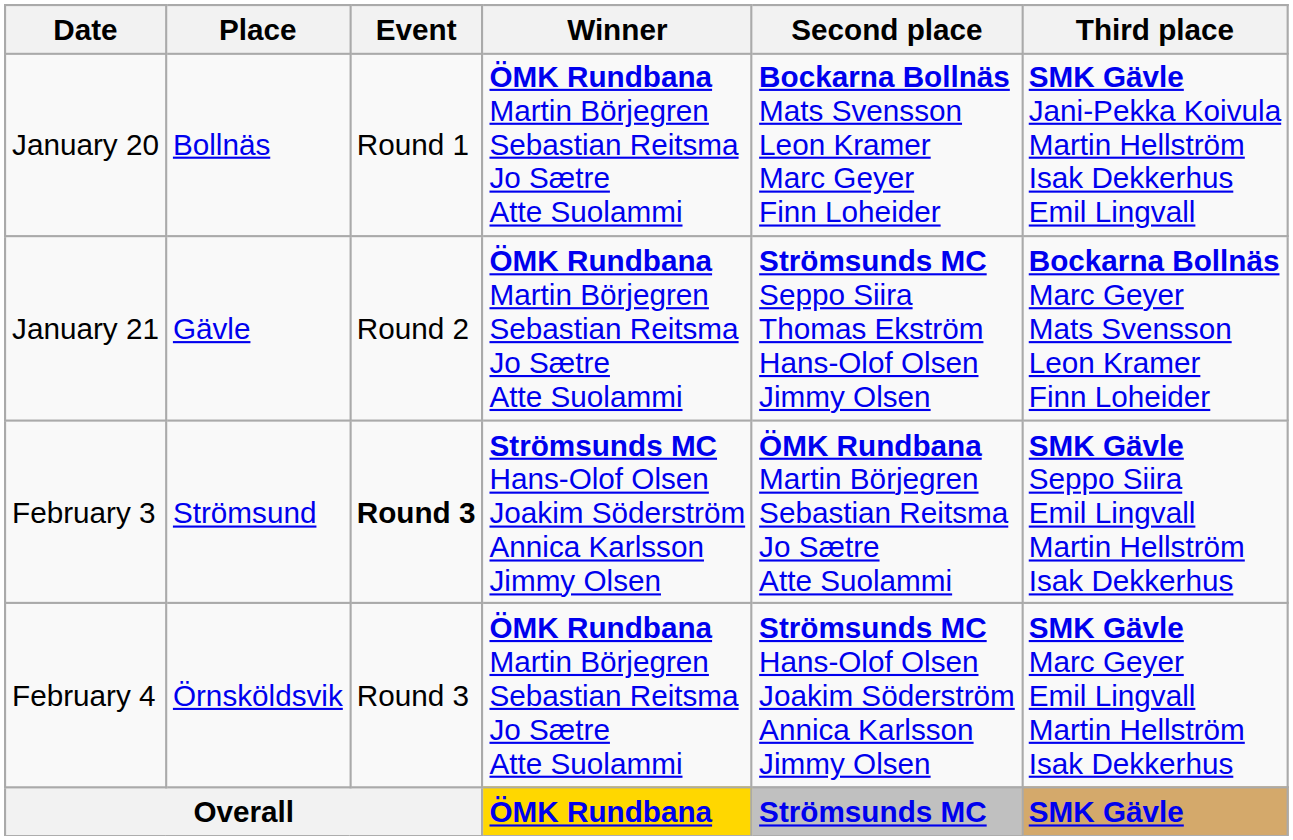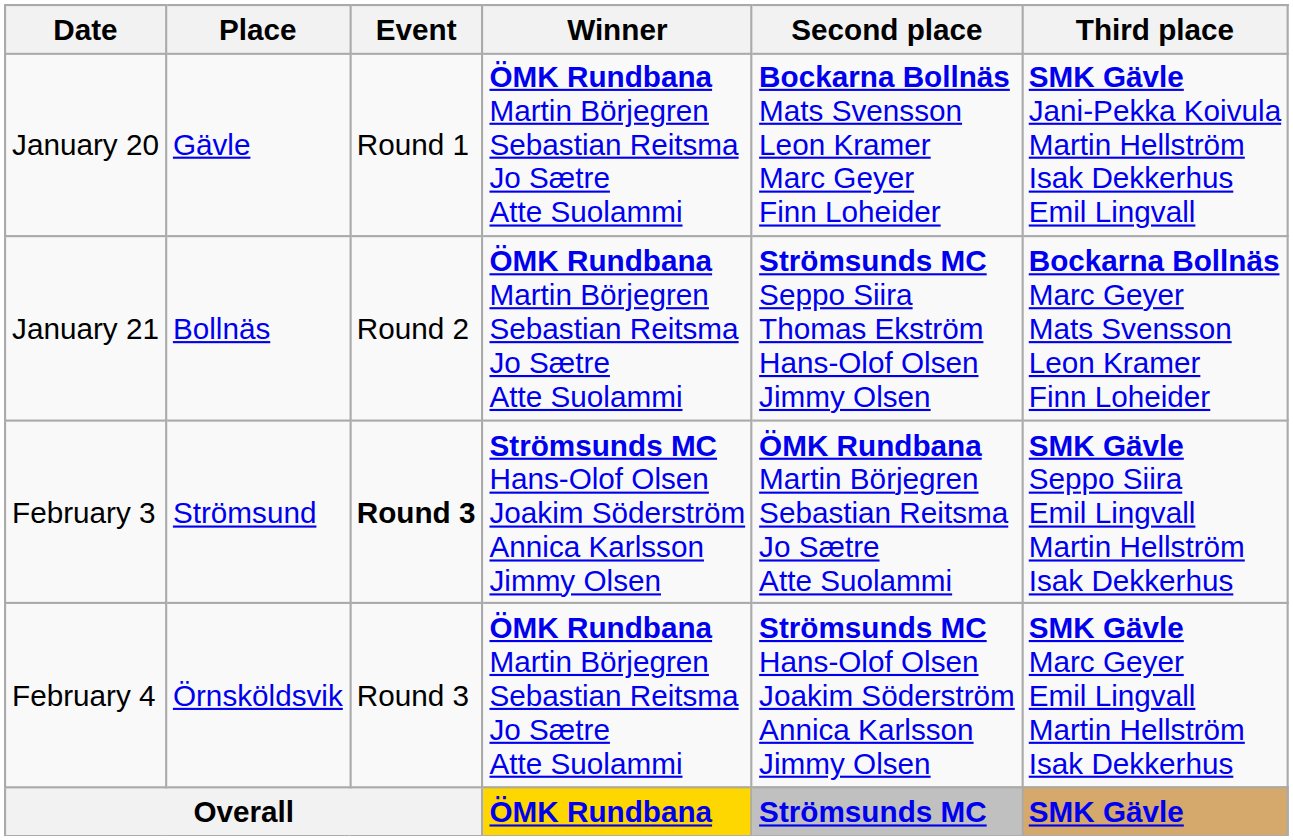(222, 145) Bollnäs -> (212, 145) Gävle
(212, 328) Gävle -> (222, 328) Bollnäs
